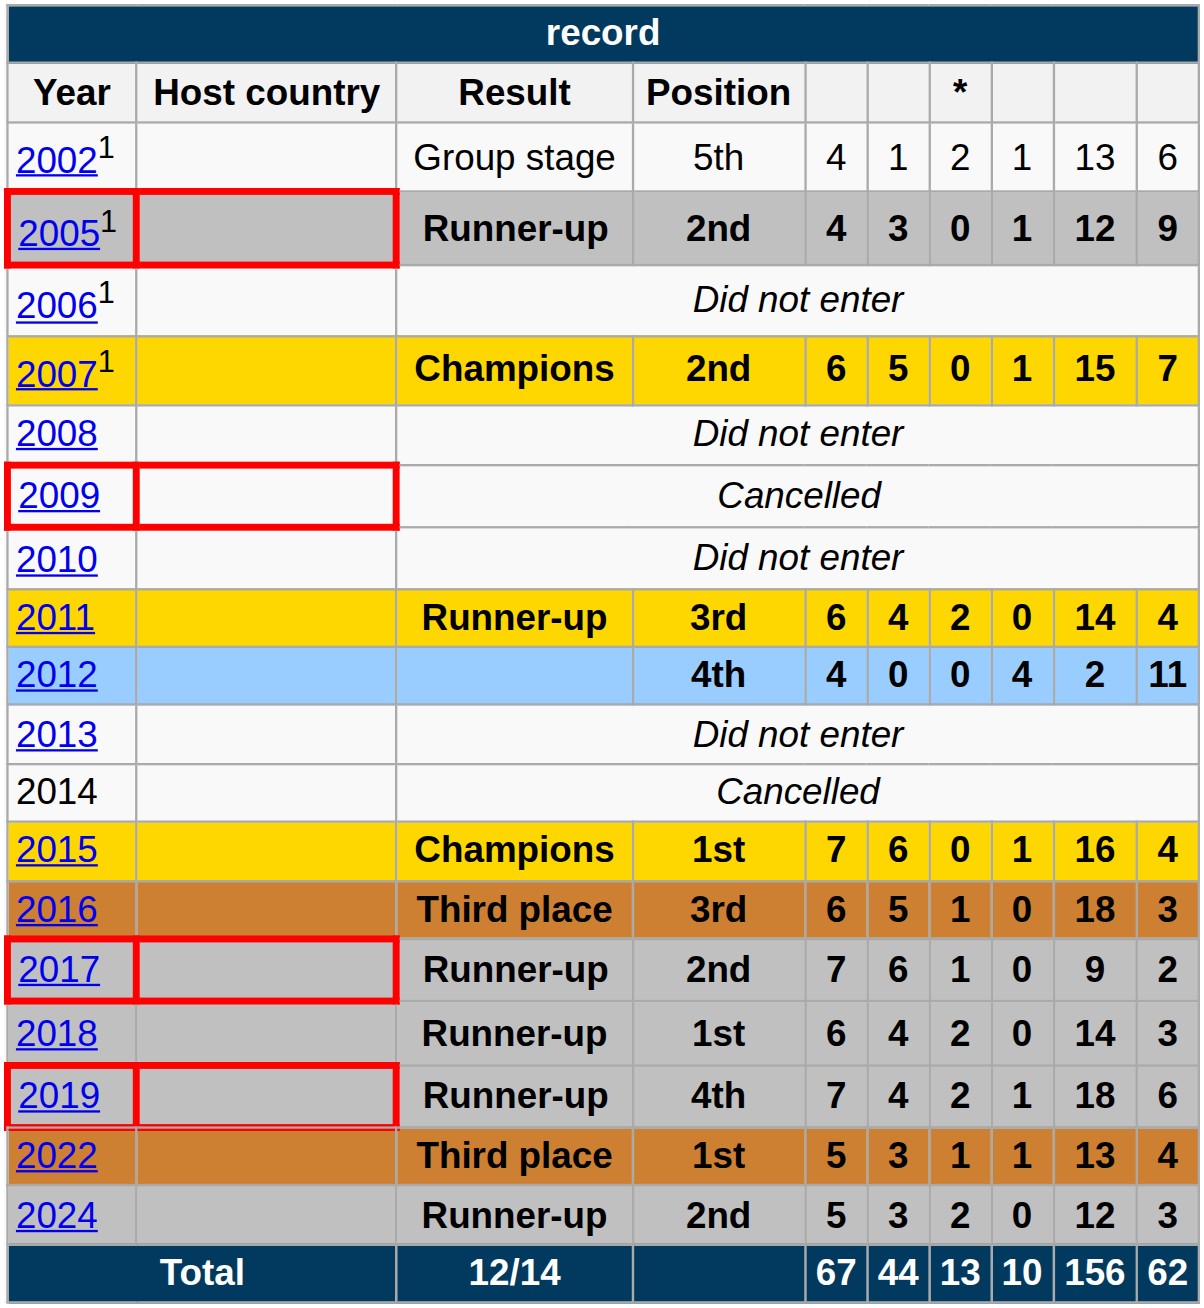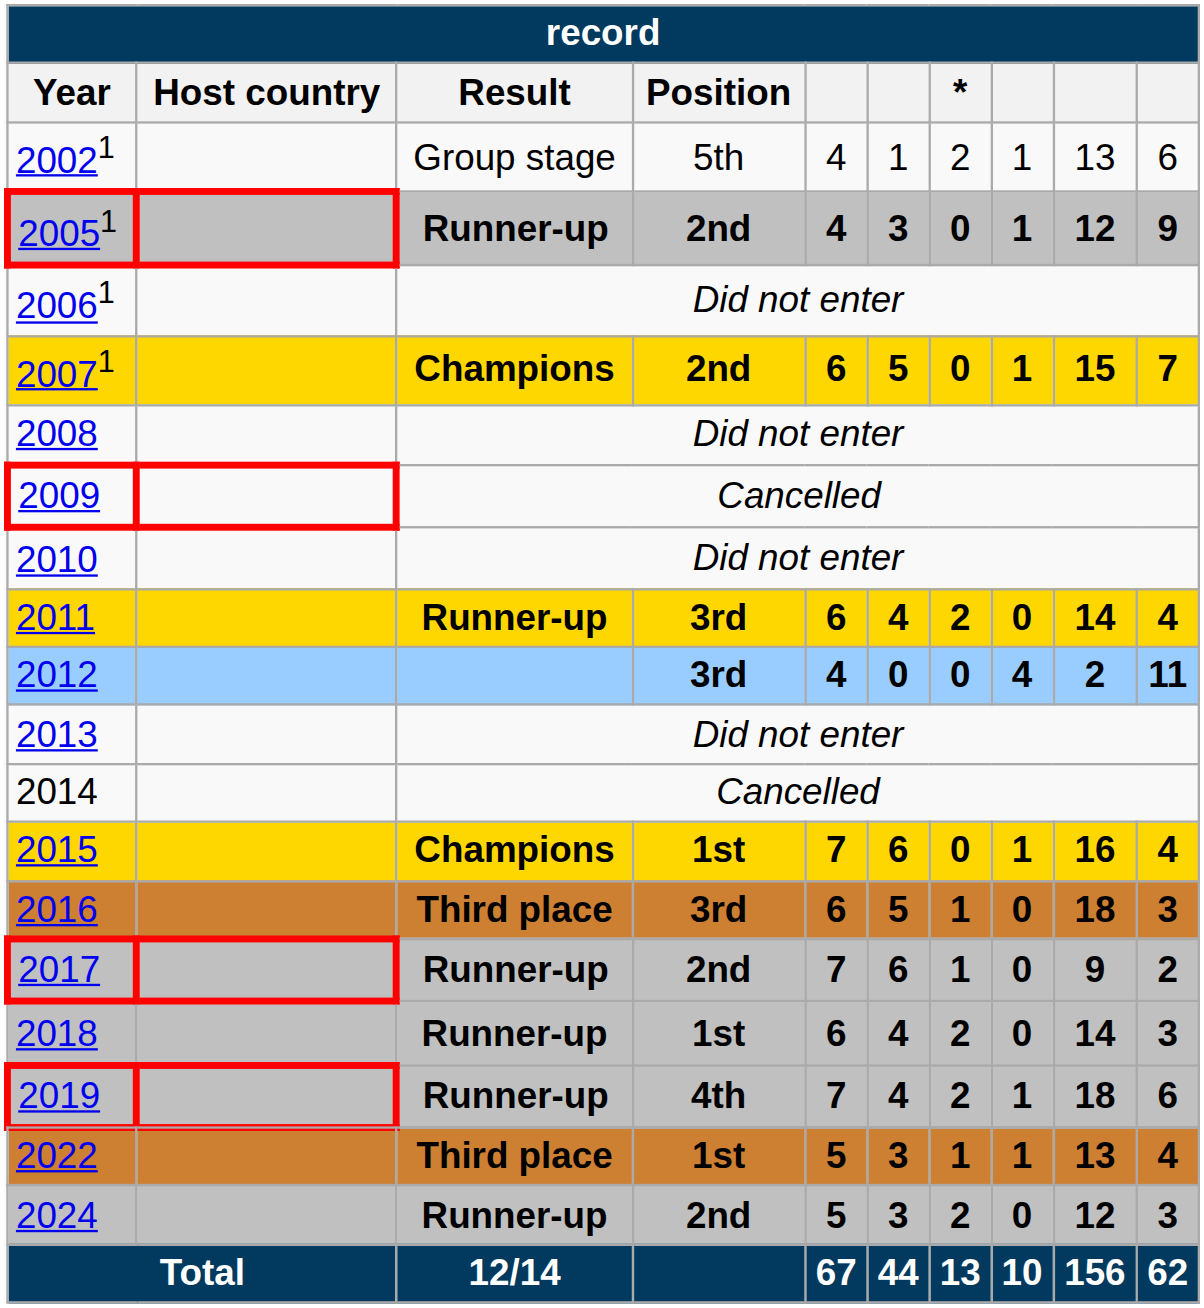(719, 675) 4th -> (719, 675) 3rd
